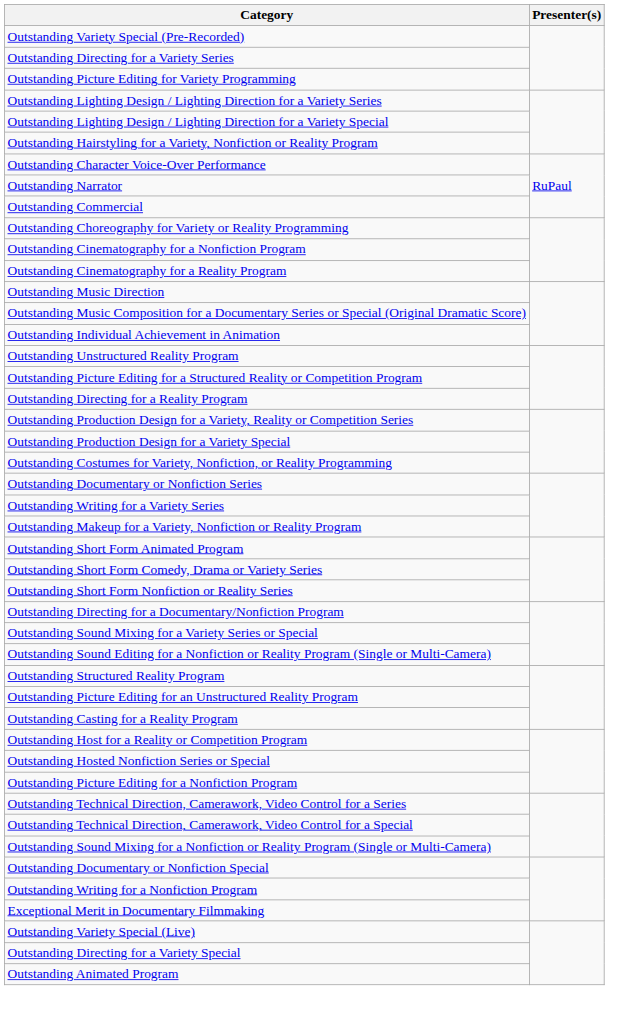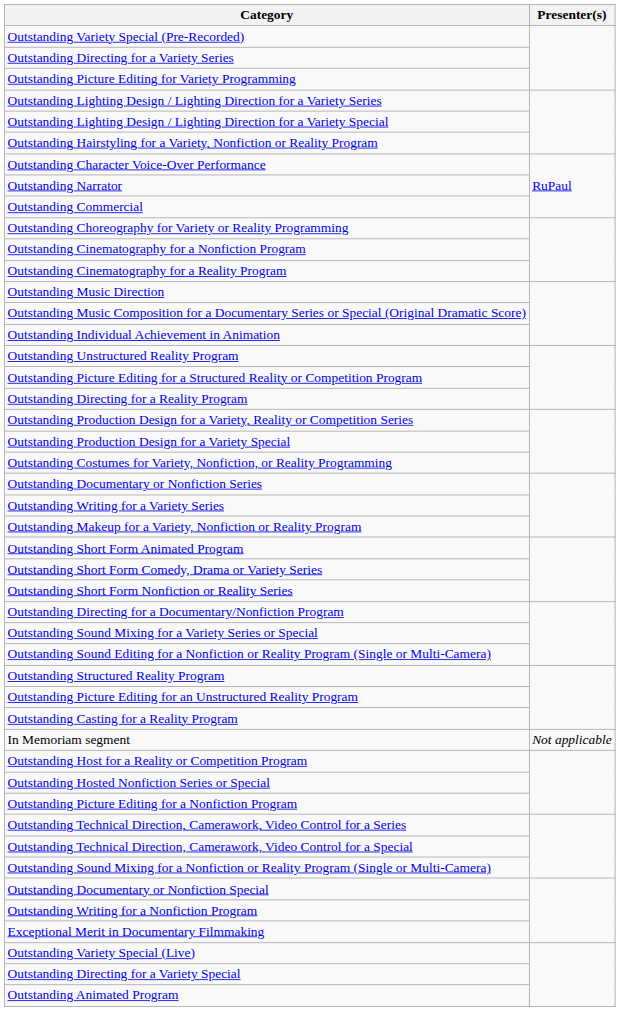+ row: (69, 739)
